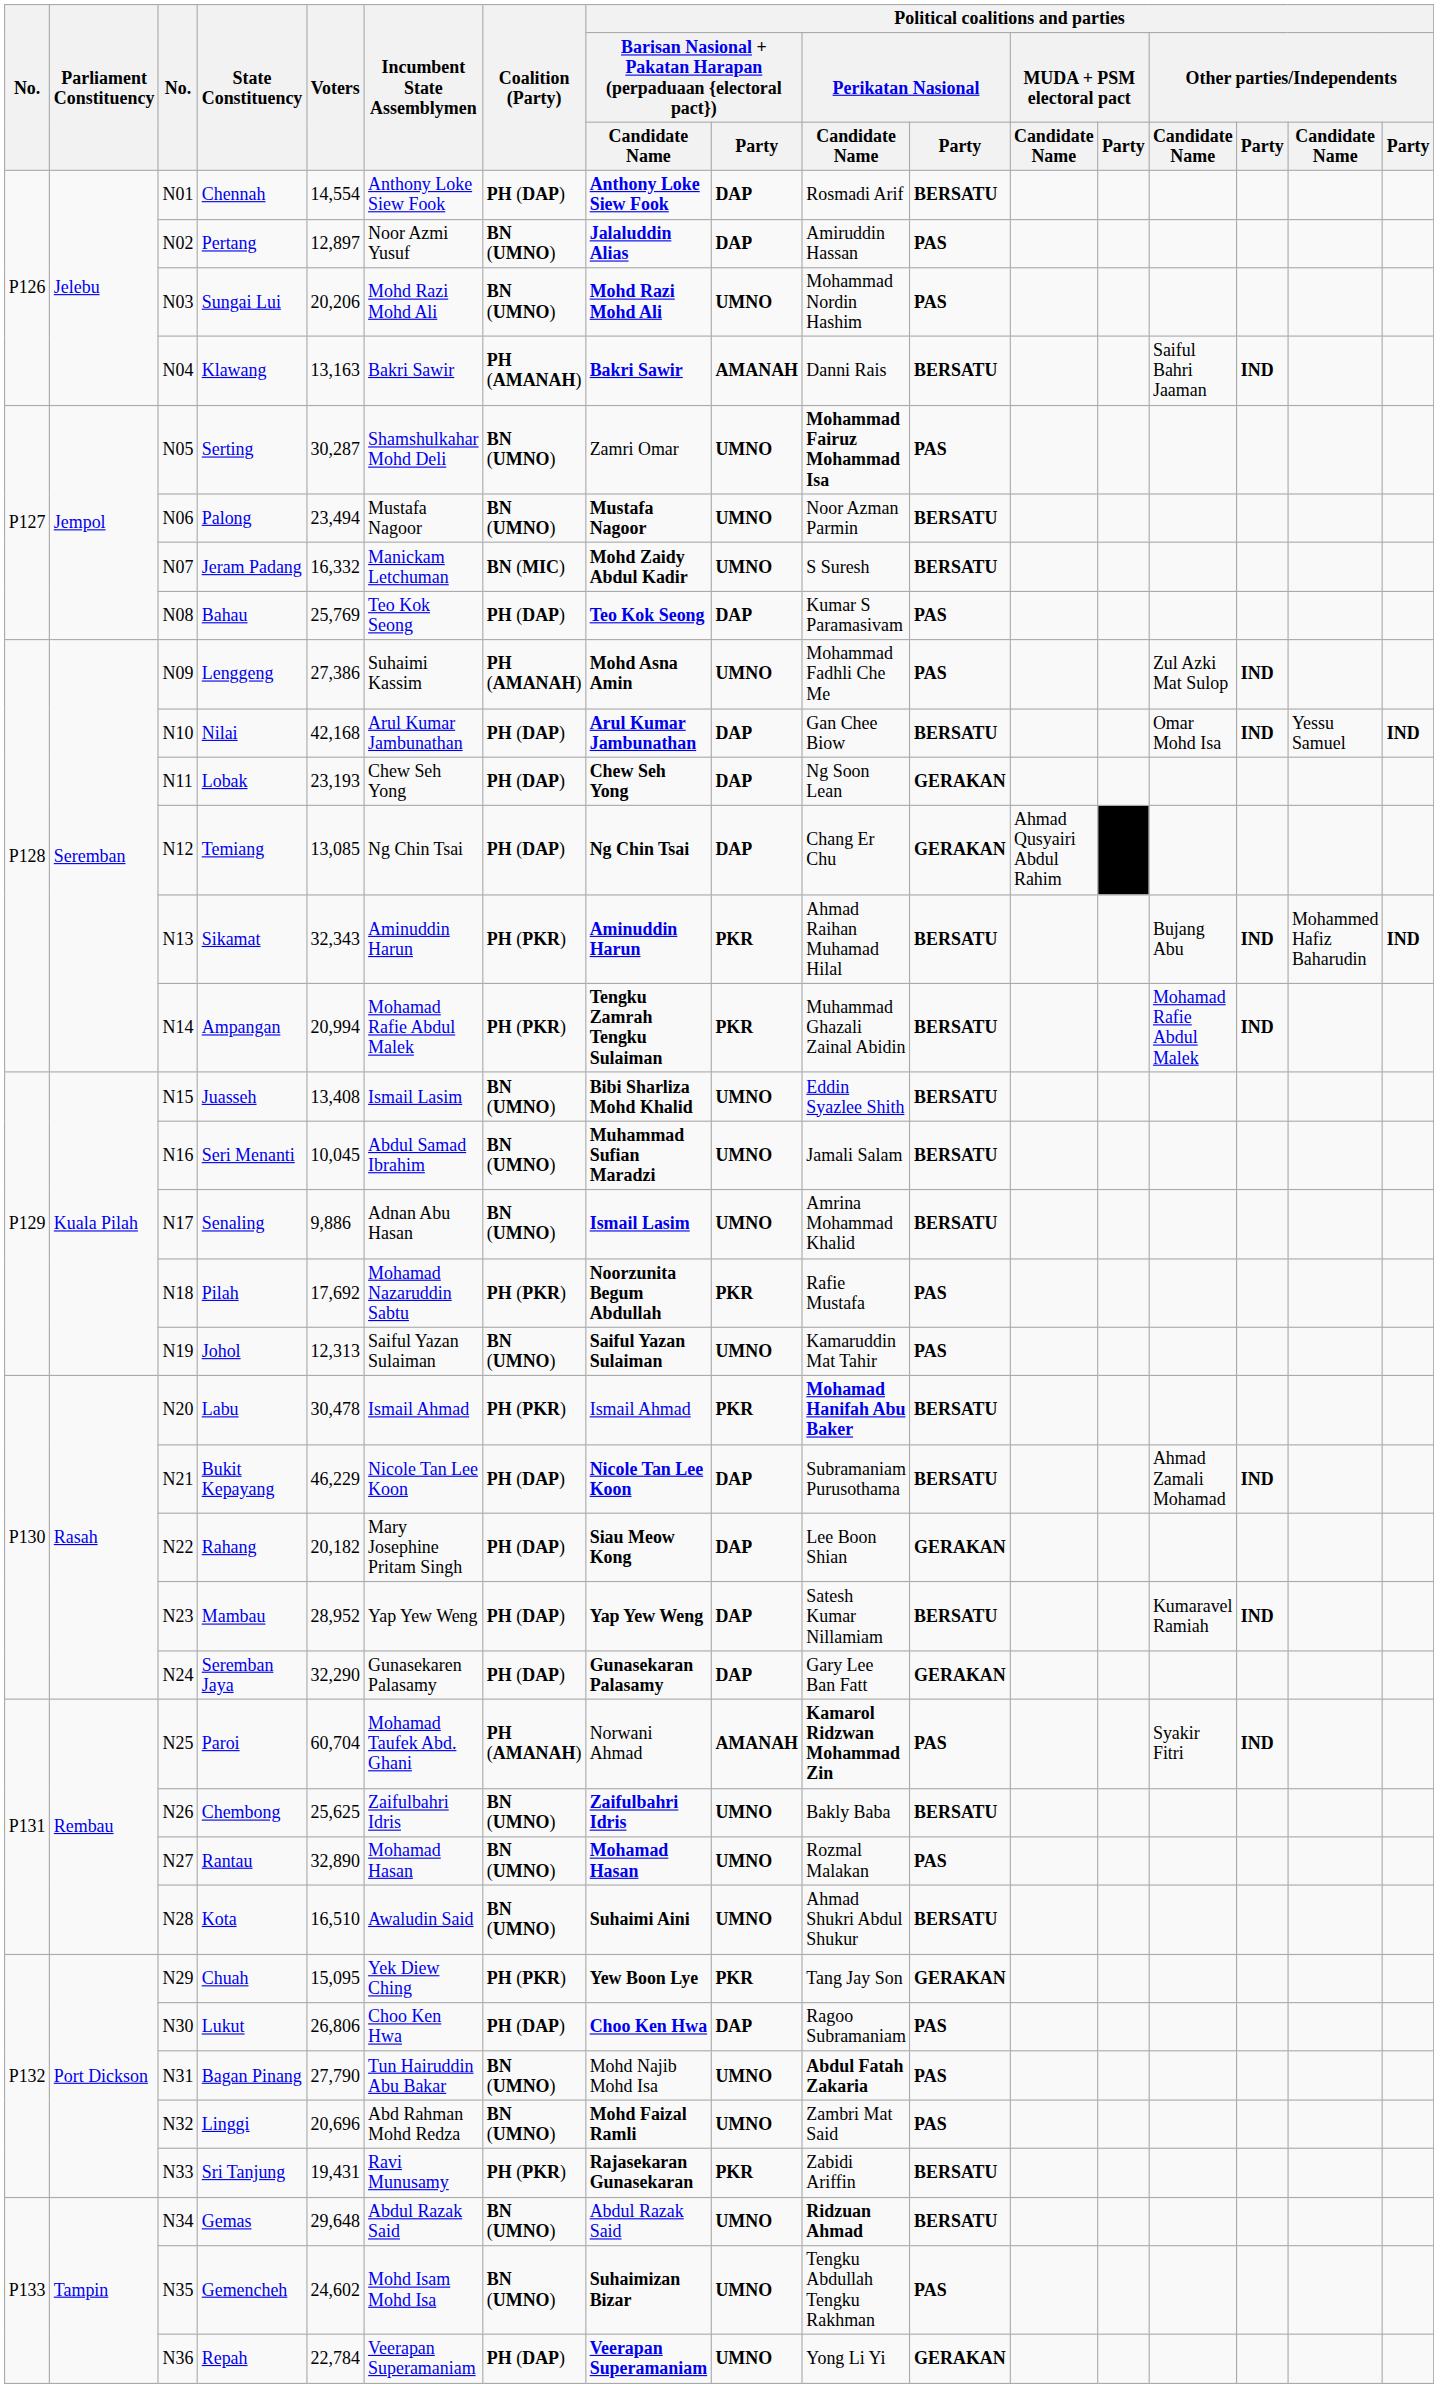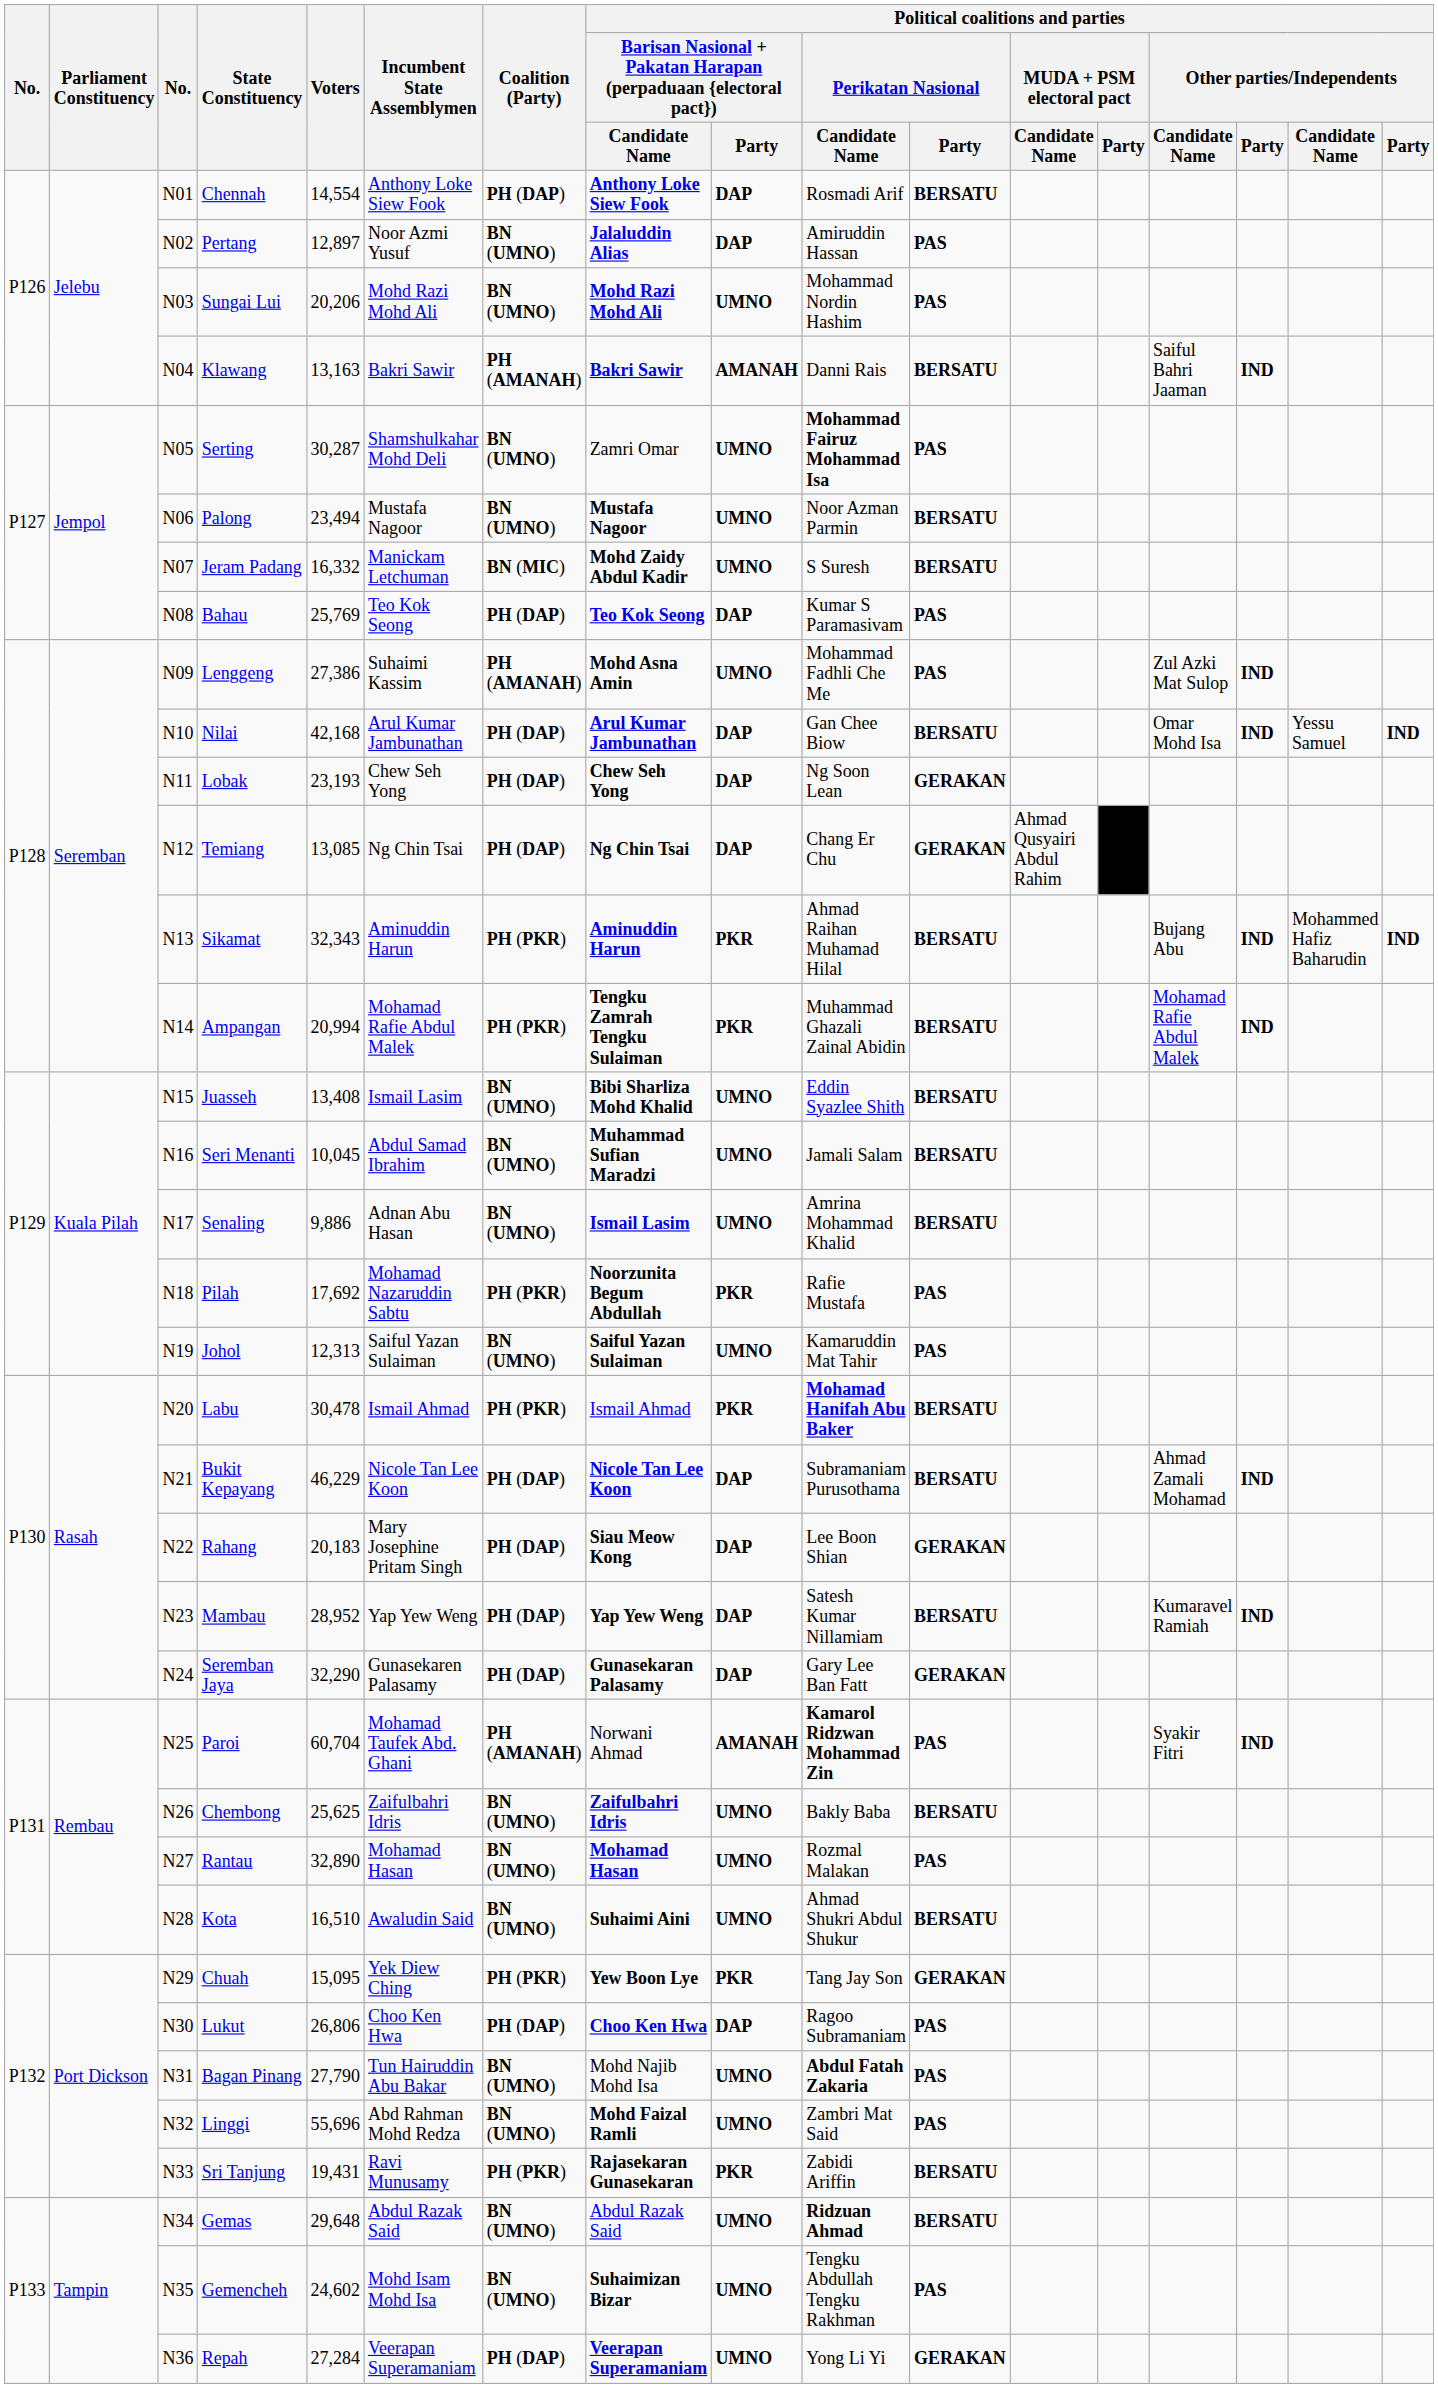(335, 1547) 20,182 -> (335, 1547) 20,183
(335, 2124) 20,696 -> (335, 2124) 55,696
(335, 2358) 22,784 -> (335, 2358) 27,284
